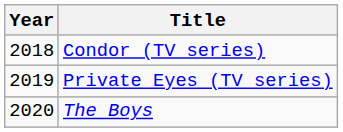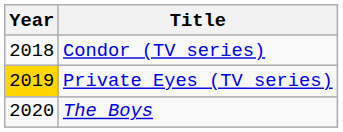(32, 81) no background -> (32, 81) gold background
